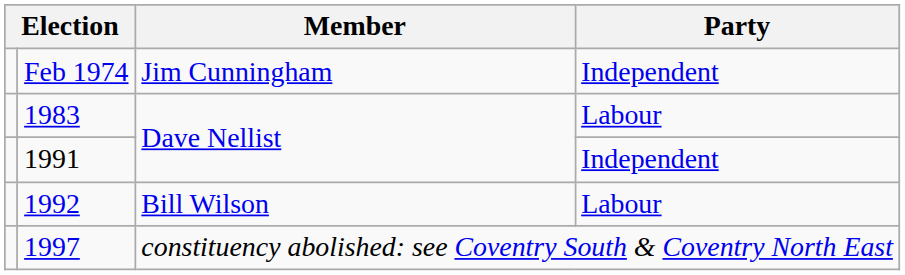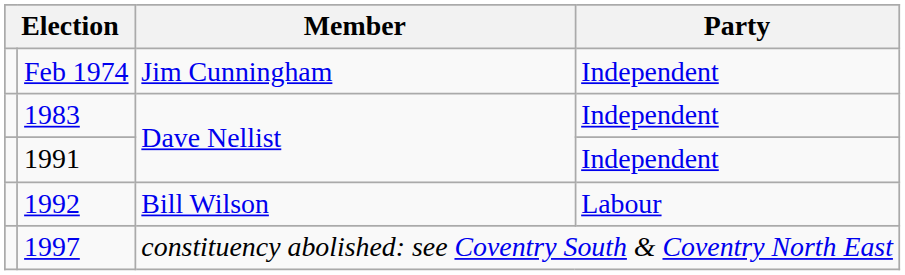(621, 114) Labour -> (650, 114) Independent
